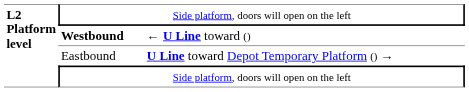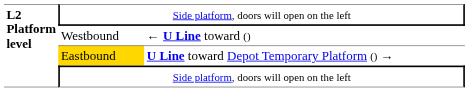(92, 35) bold -> (90, 35) normal
(88, 55) no background -> (88, 55) gold background
